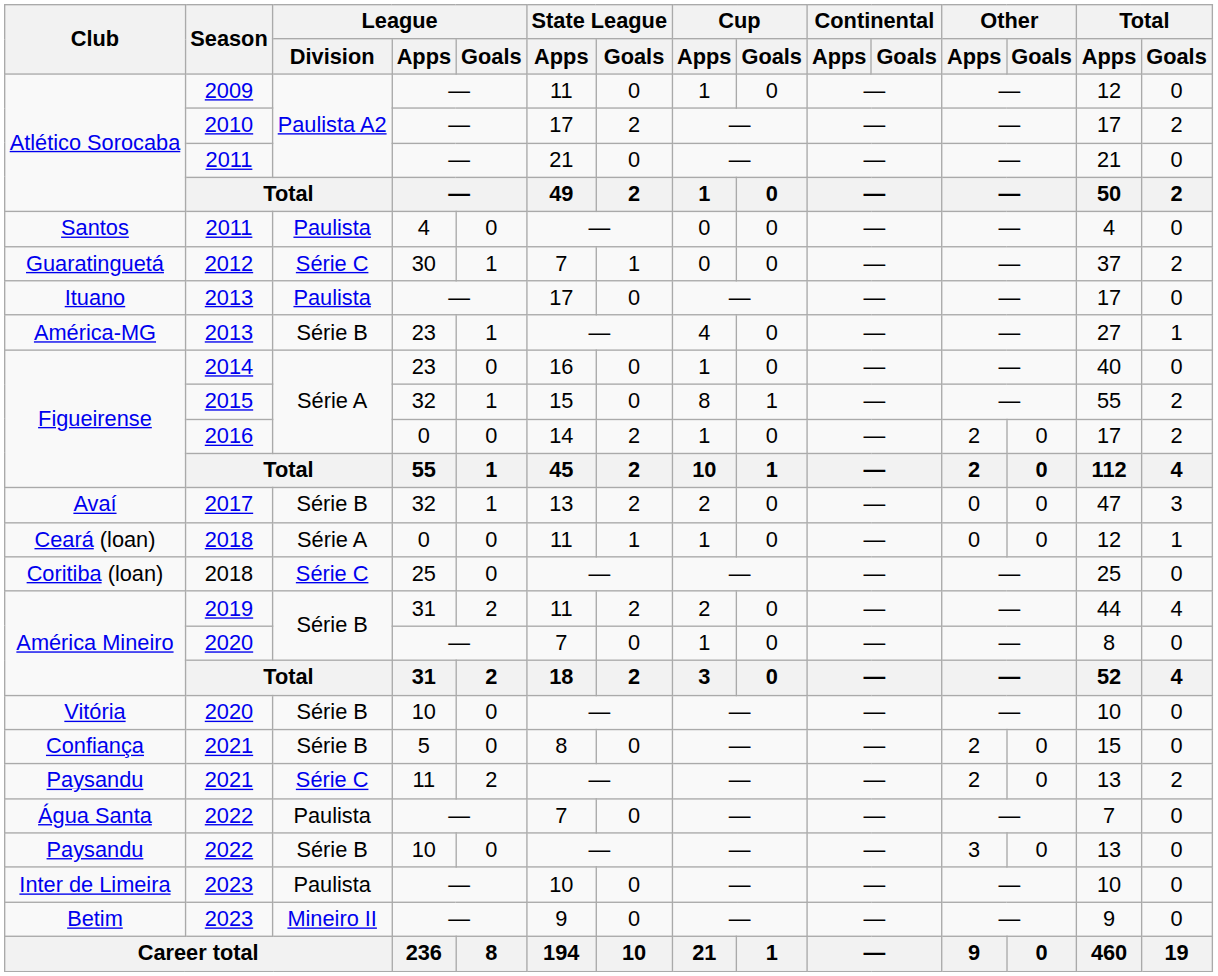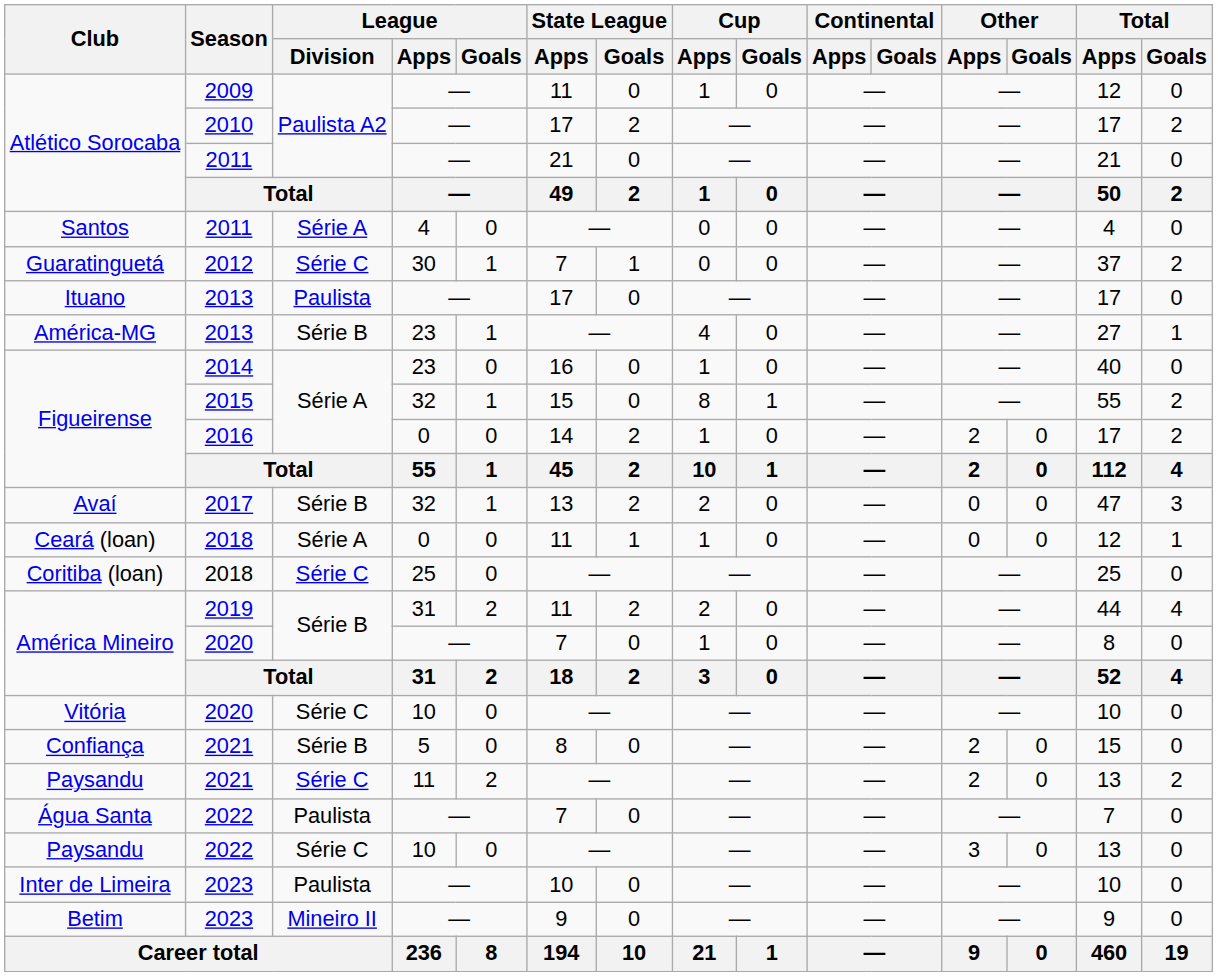(332, 228) Paulista -> (332, 228) Série A
(332, 711) Série B -> (332, 711) Série C
(332, 849) Série B -> (332, 849) Série C
